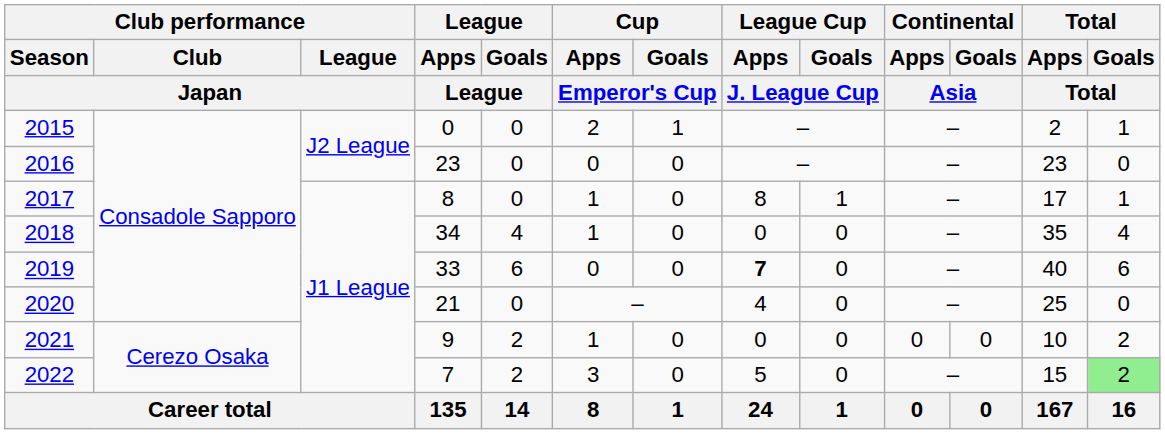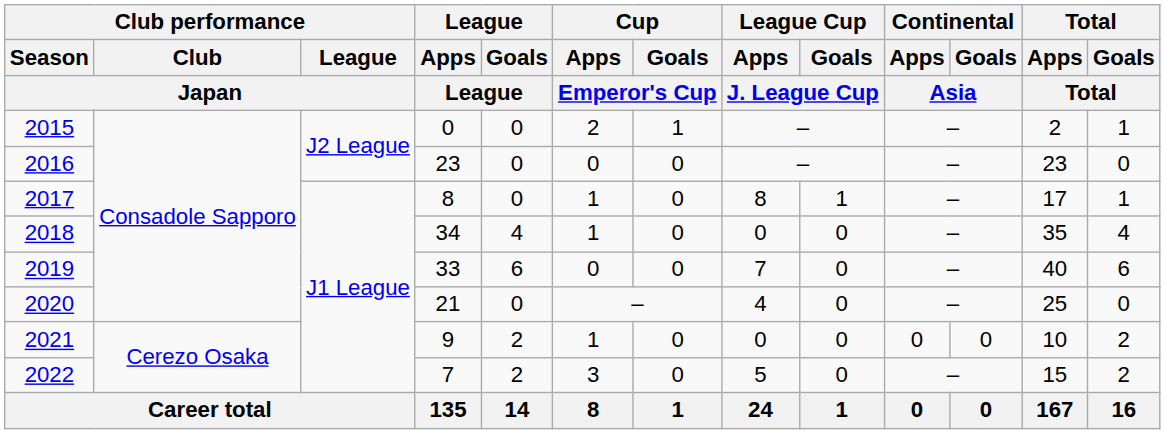(760, 269) bold -> (760, 269) normal
(1124, 374) lightgreen background -> (1124, 374) no background
